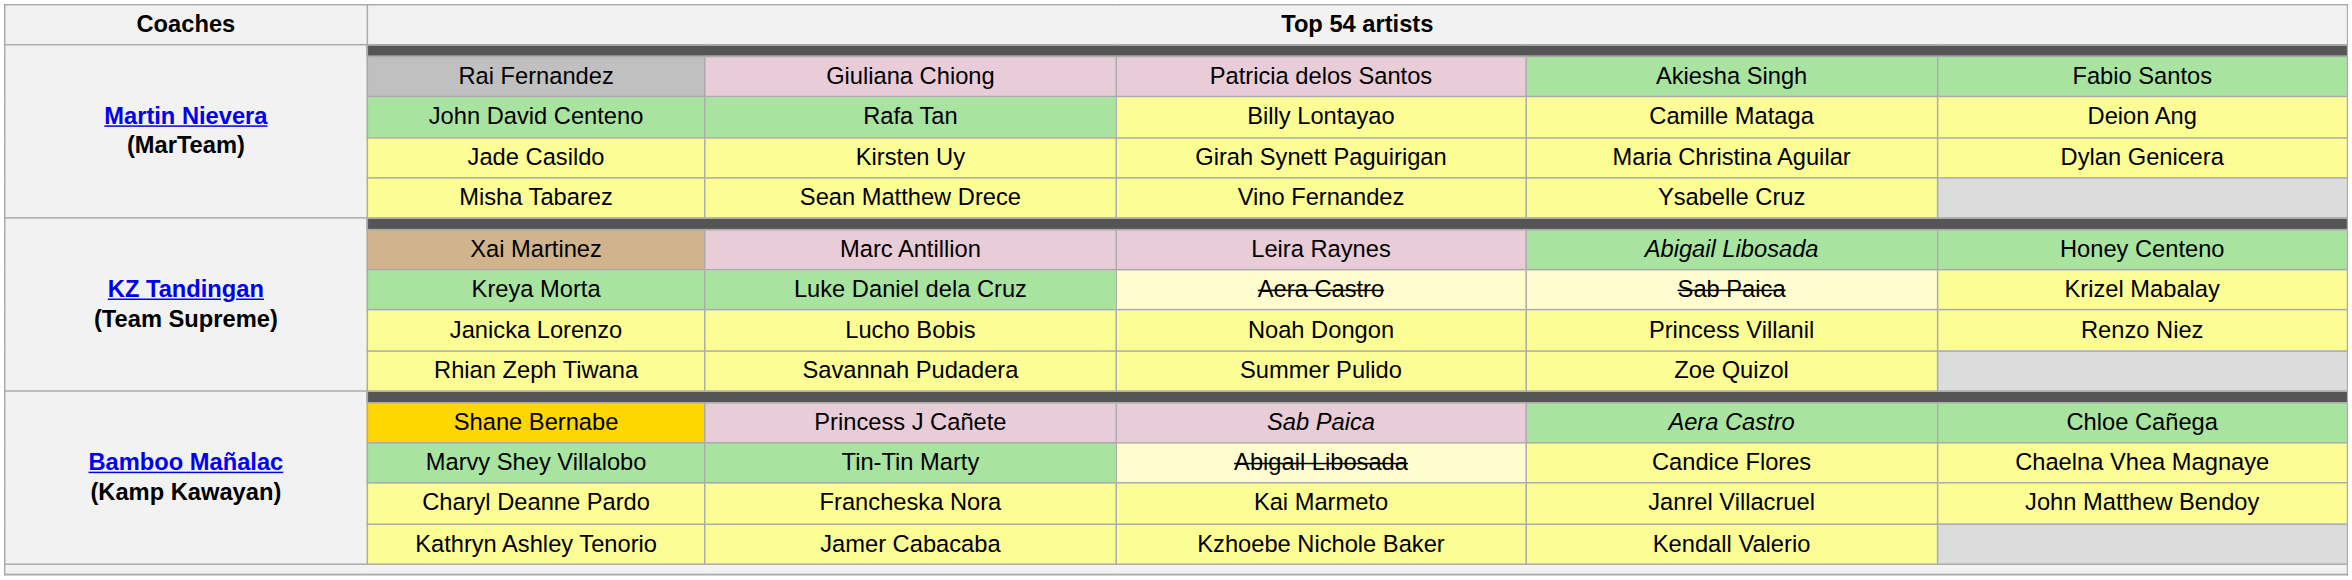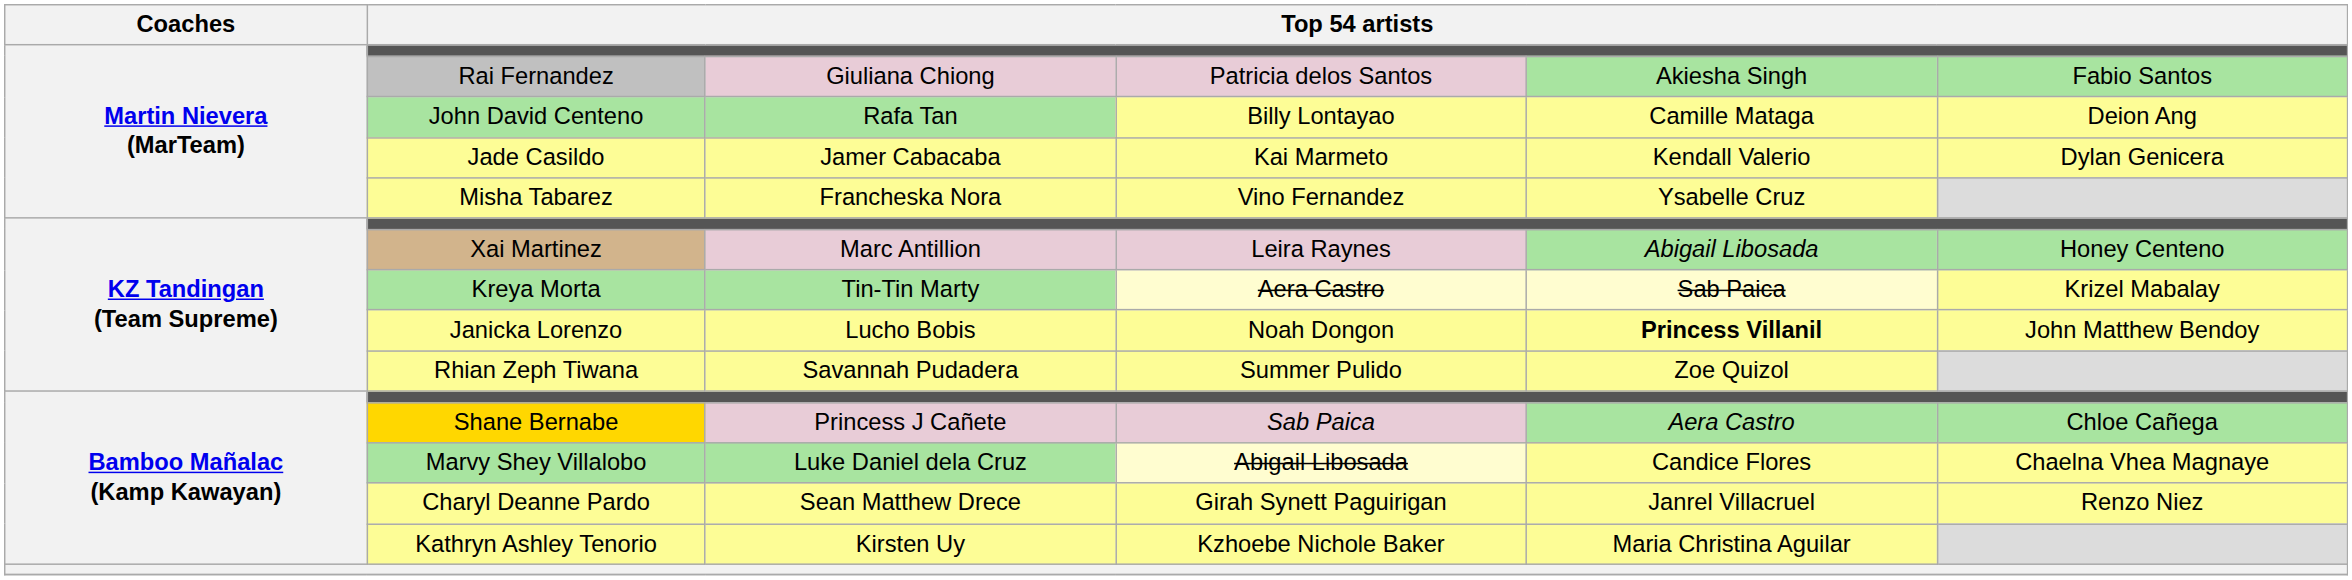(910, 157) Kirsten Uy -> (910, 157) Jamer Cabacaba
(1321, 157) Girah Synett Paguirigan -> (1321, 157) Kai Marmeto
(1732, 157) Maria Christina Aguilar -> (1732, 157) Kendall Valerio
(910, 197) Sean Matthew Drece -> (910, 197) Francheska Nora
(910, 289) Luke Daniel dela Cruz -> (910, 289) Tin-Tin Marty
(1732, 330) normal -> (1732, 330) bold
(2142, 330) Renzo Niez -> (2142, 330) John Matthew Bendoy
(910, 462) Tin-Tin Marty -> (910, 462) Luke Daniel dela Cruz
(910, 503) Francheska Nora -> (910, 503) Sean Matthew Drece
(1321, 503) Kai Marmeto -> (1321, 503) Girah Synett Paguirigan
(2142, 503) John Matthew Bendoy -> (2142, 503) Renzo Niez
(910, 543) Jamer Cabacaba -> (910, 543) Kirsten Uy
(1732, 543) Kendall Valerio -> (1732, 543) Maria Christina Aguilar
